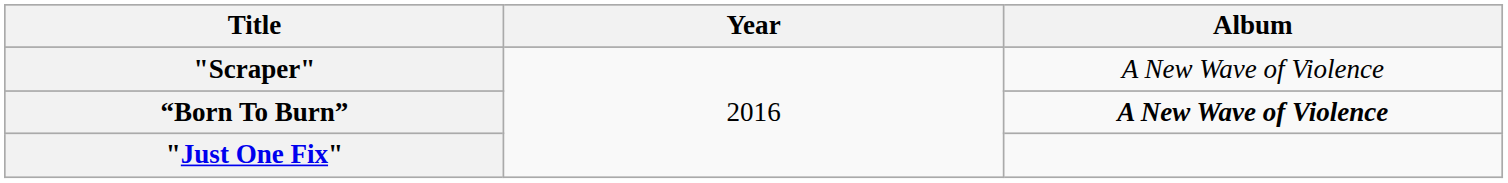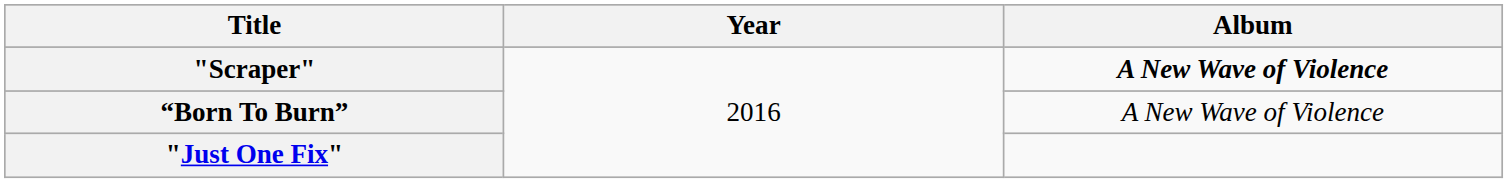(1253, 68) normal -> (1253, 68) bold
(1253, 111) bold -> (1253, 111) normal
